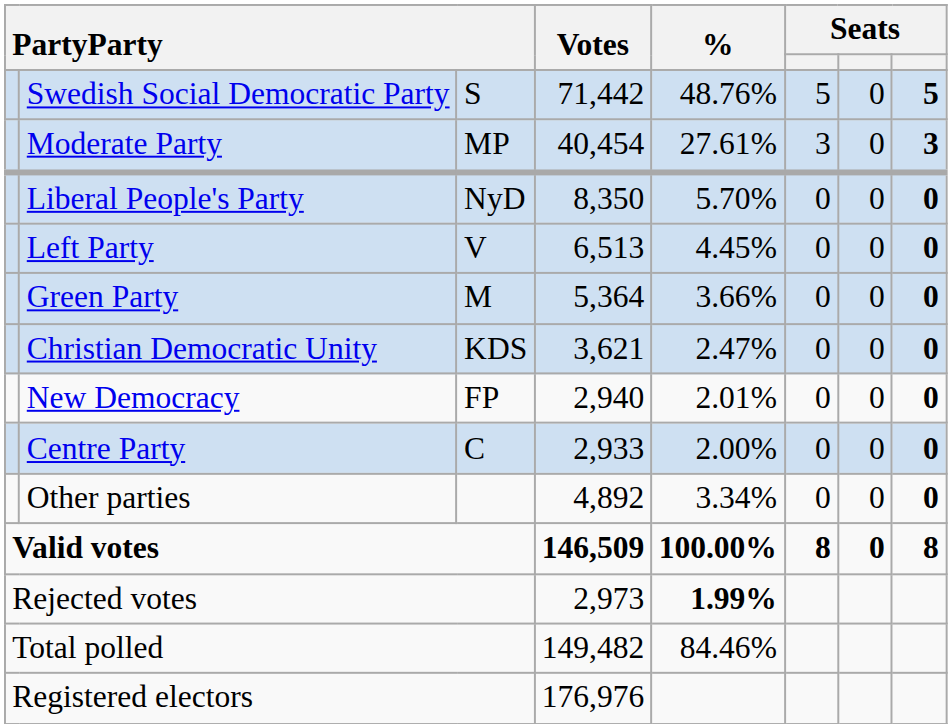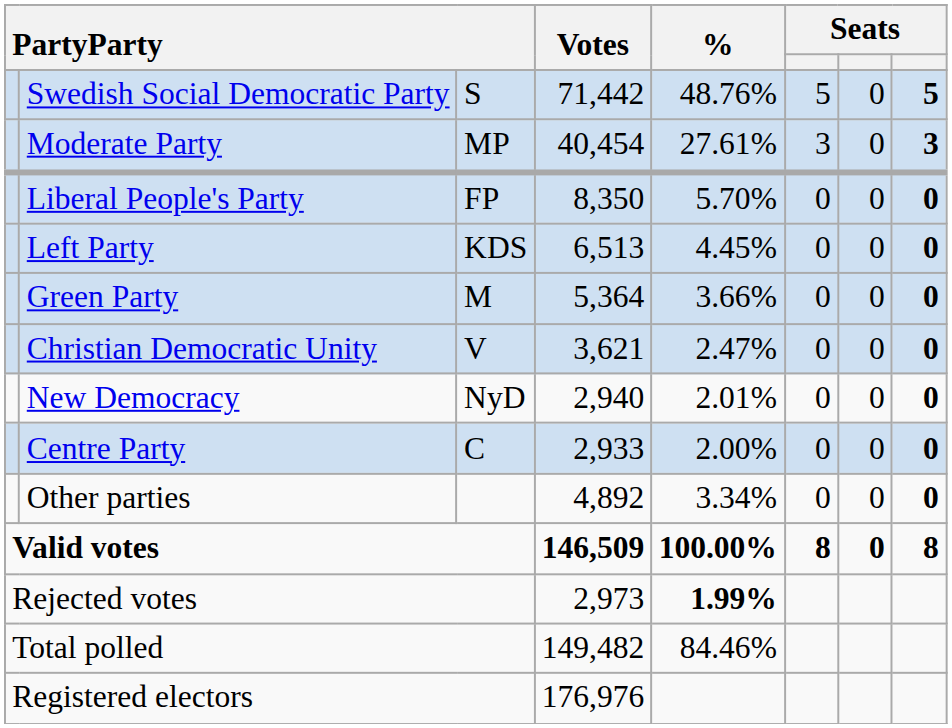(495, 197) NyD -> (482, 197) FP
(476, 247) V -> (496, 247) KDS
(496, 347) KDS -> (476, 347) V
(482, 397) FP -> (495, 397) NyD
